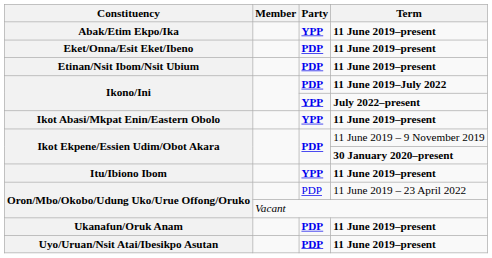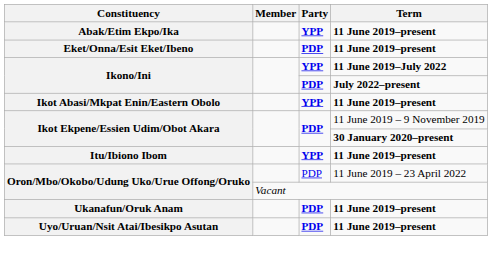- row: (128, 66)
(312, 84) PDP -> (312, 66) YPP
(312, 102) YPP -> (312, 84) PDP
